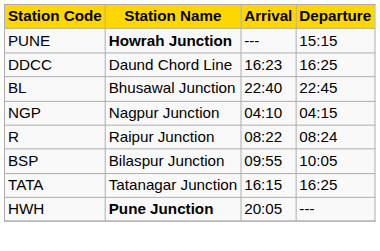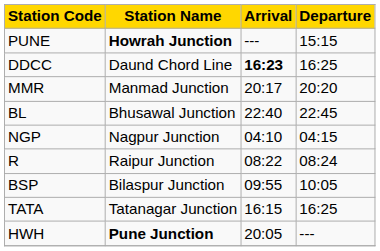(263, 64) normal -> (264, 64) bold
+ row: (26, 88)
